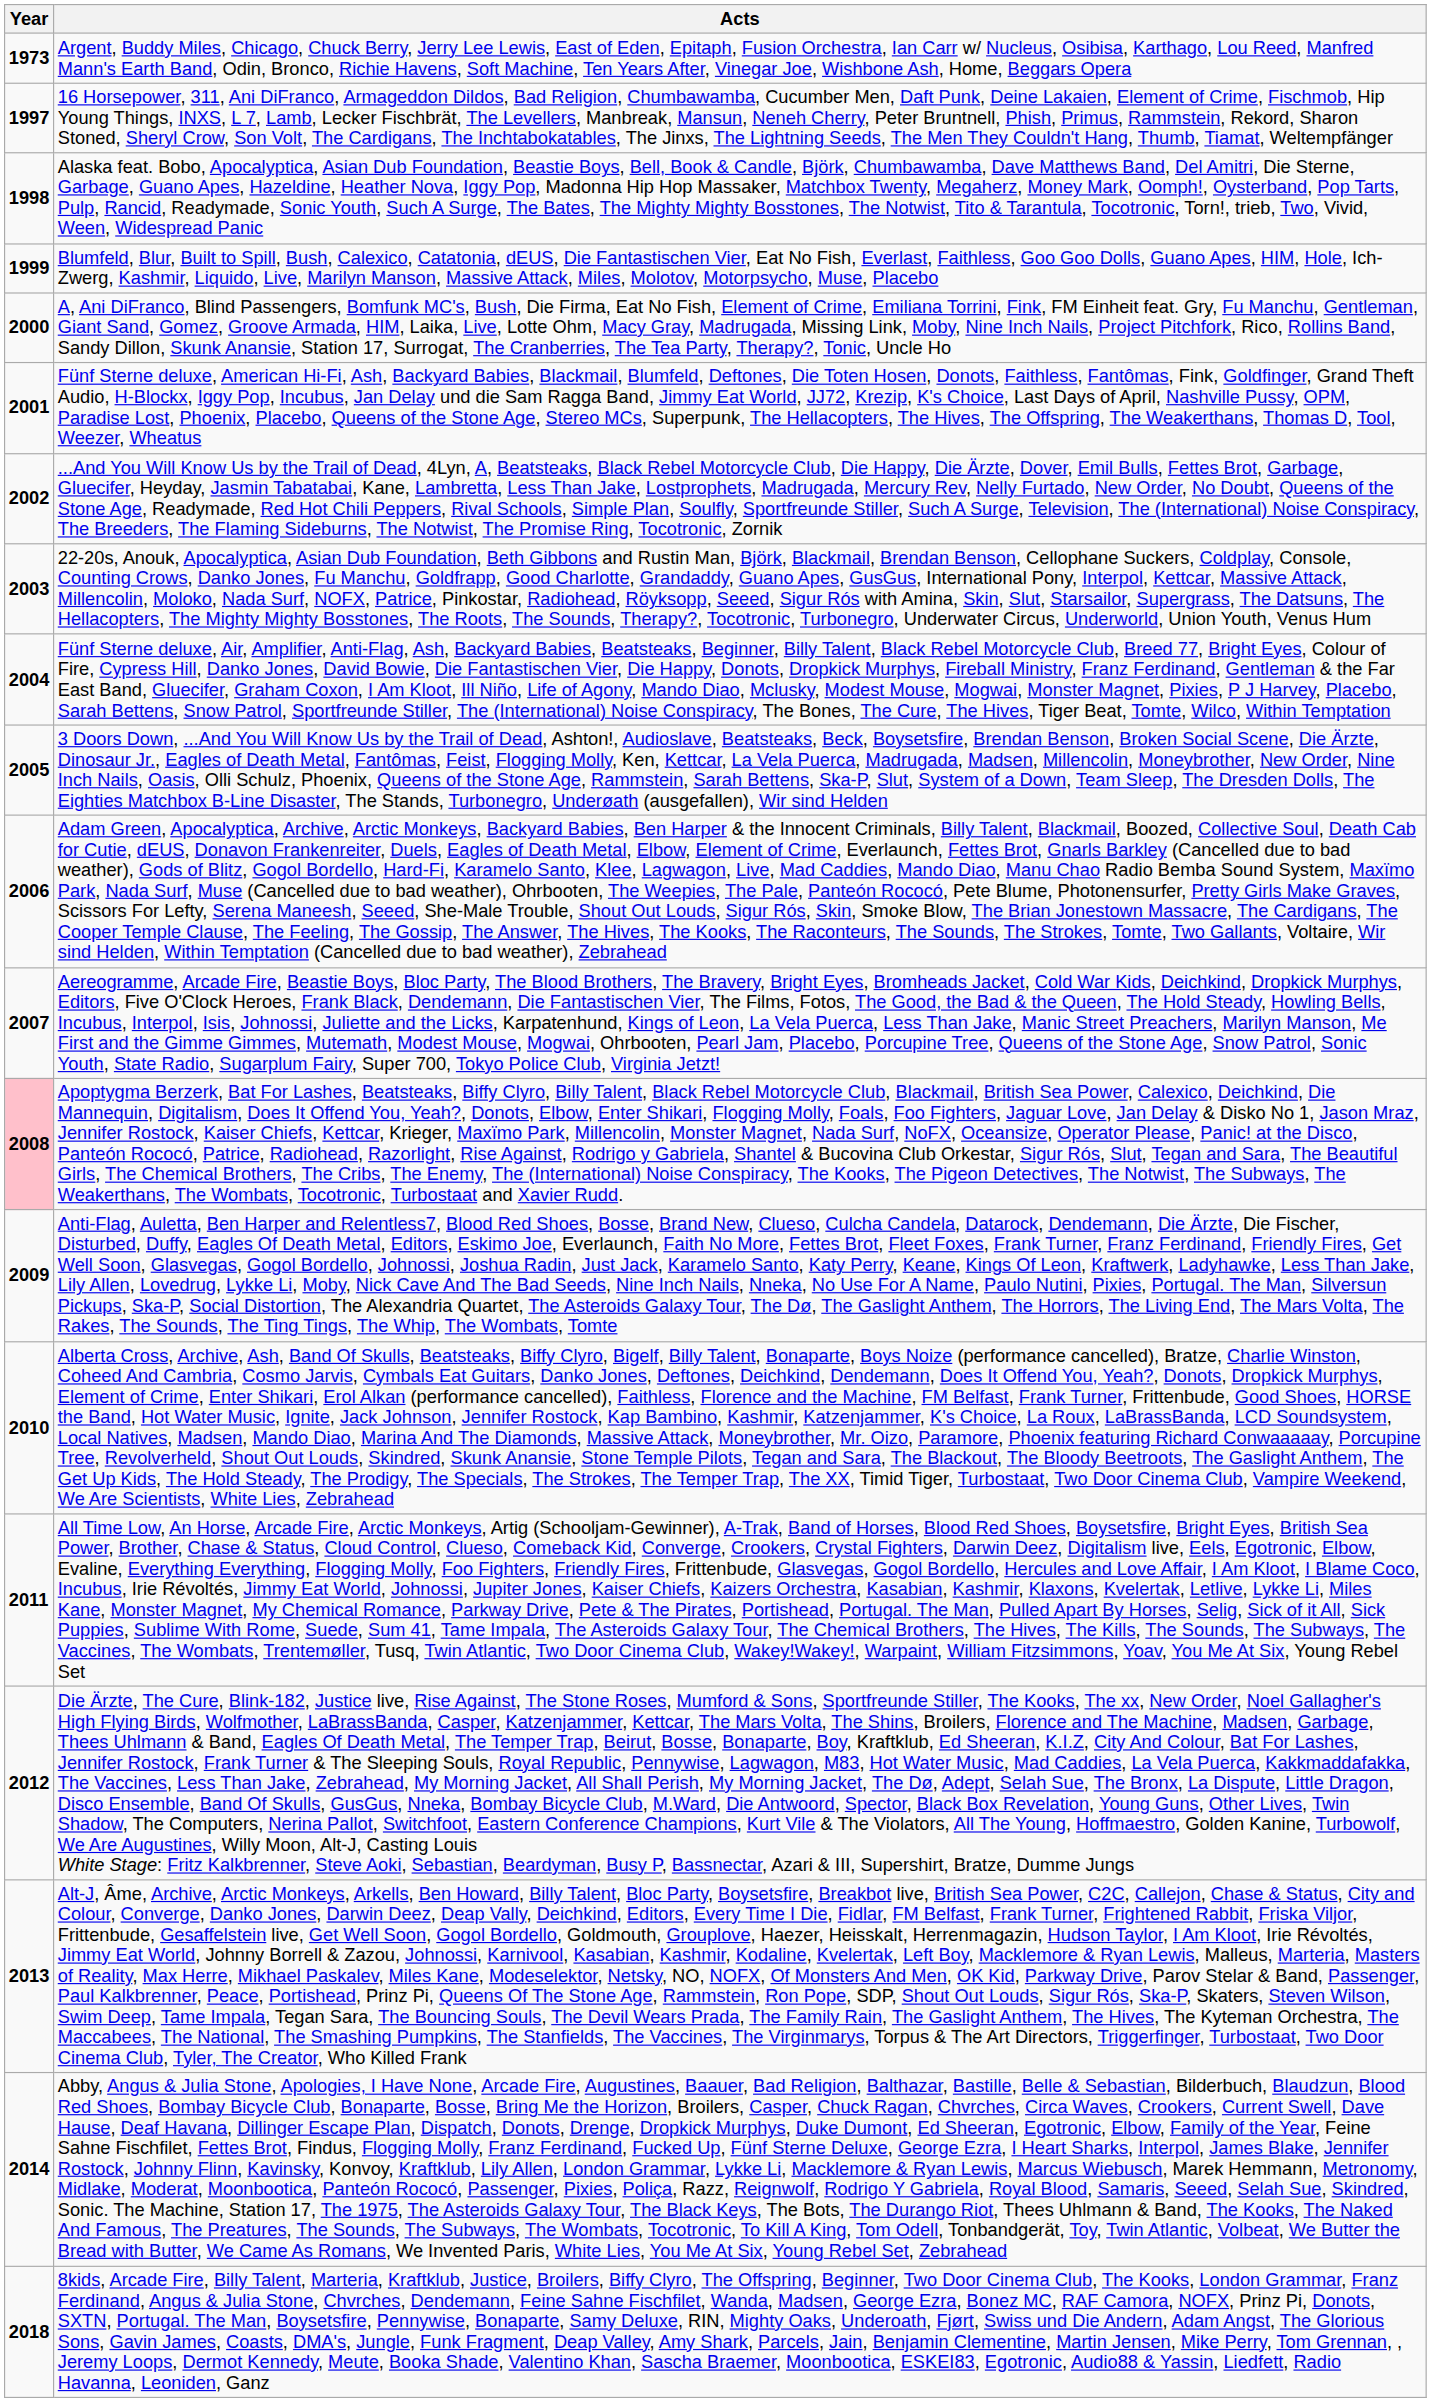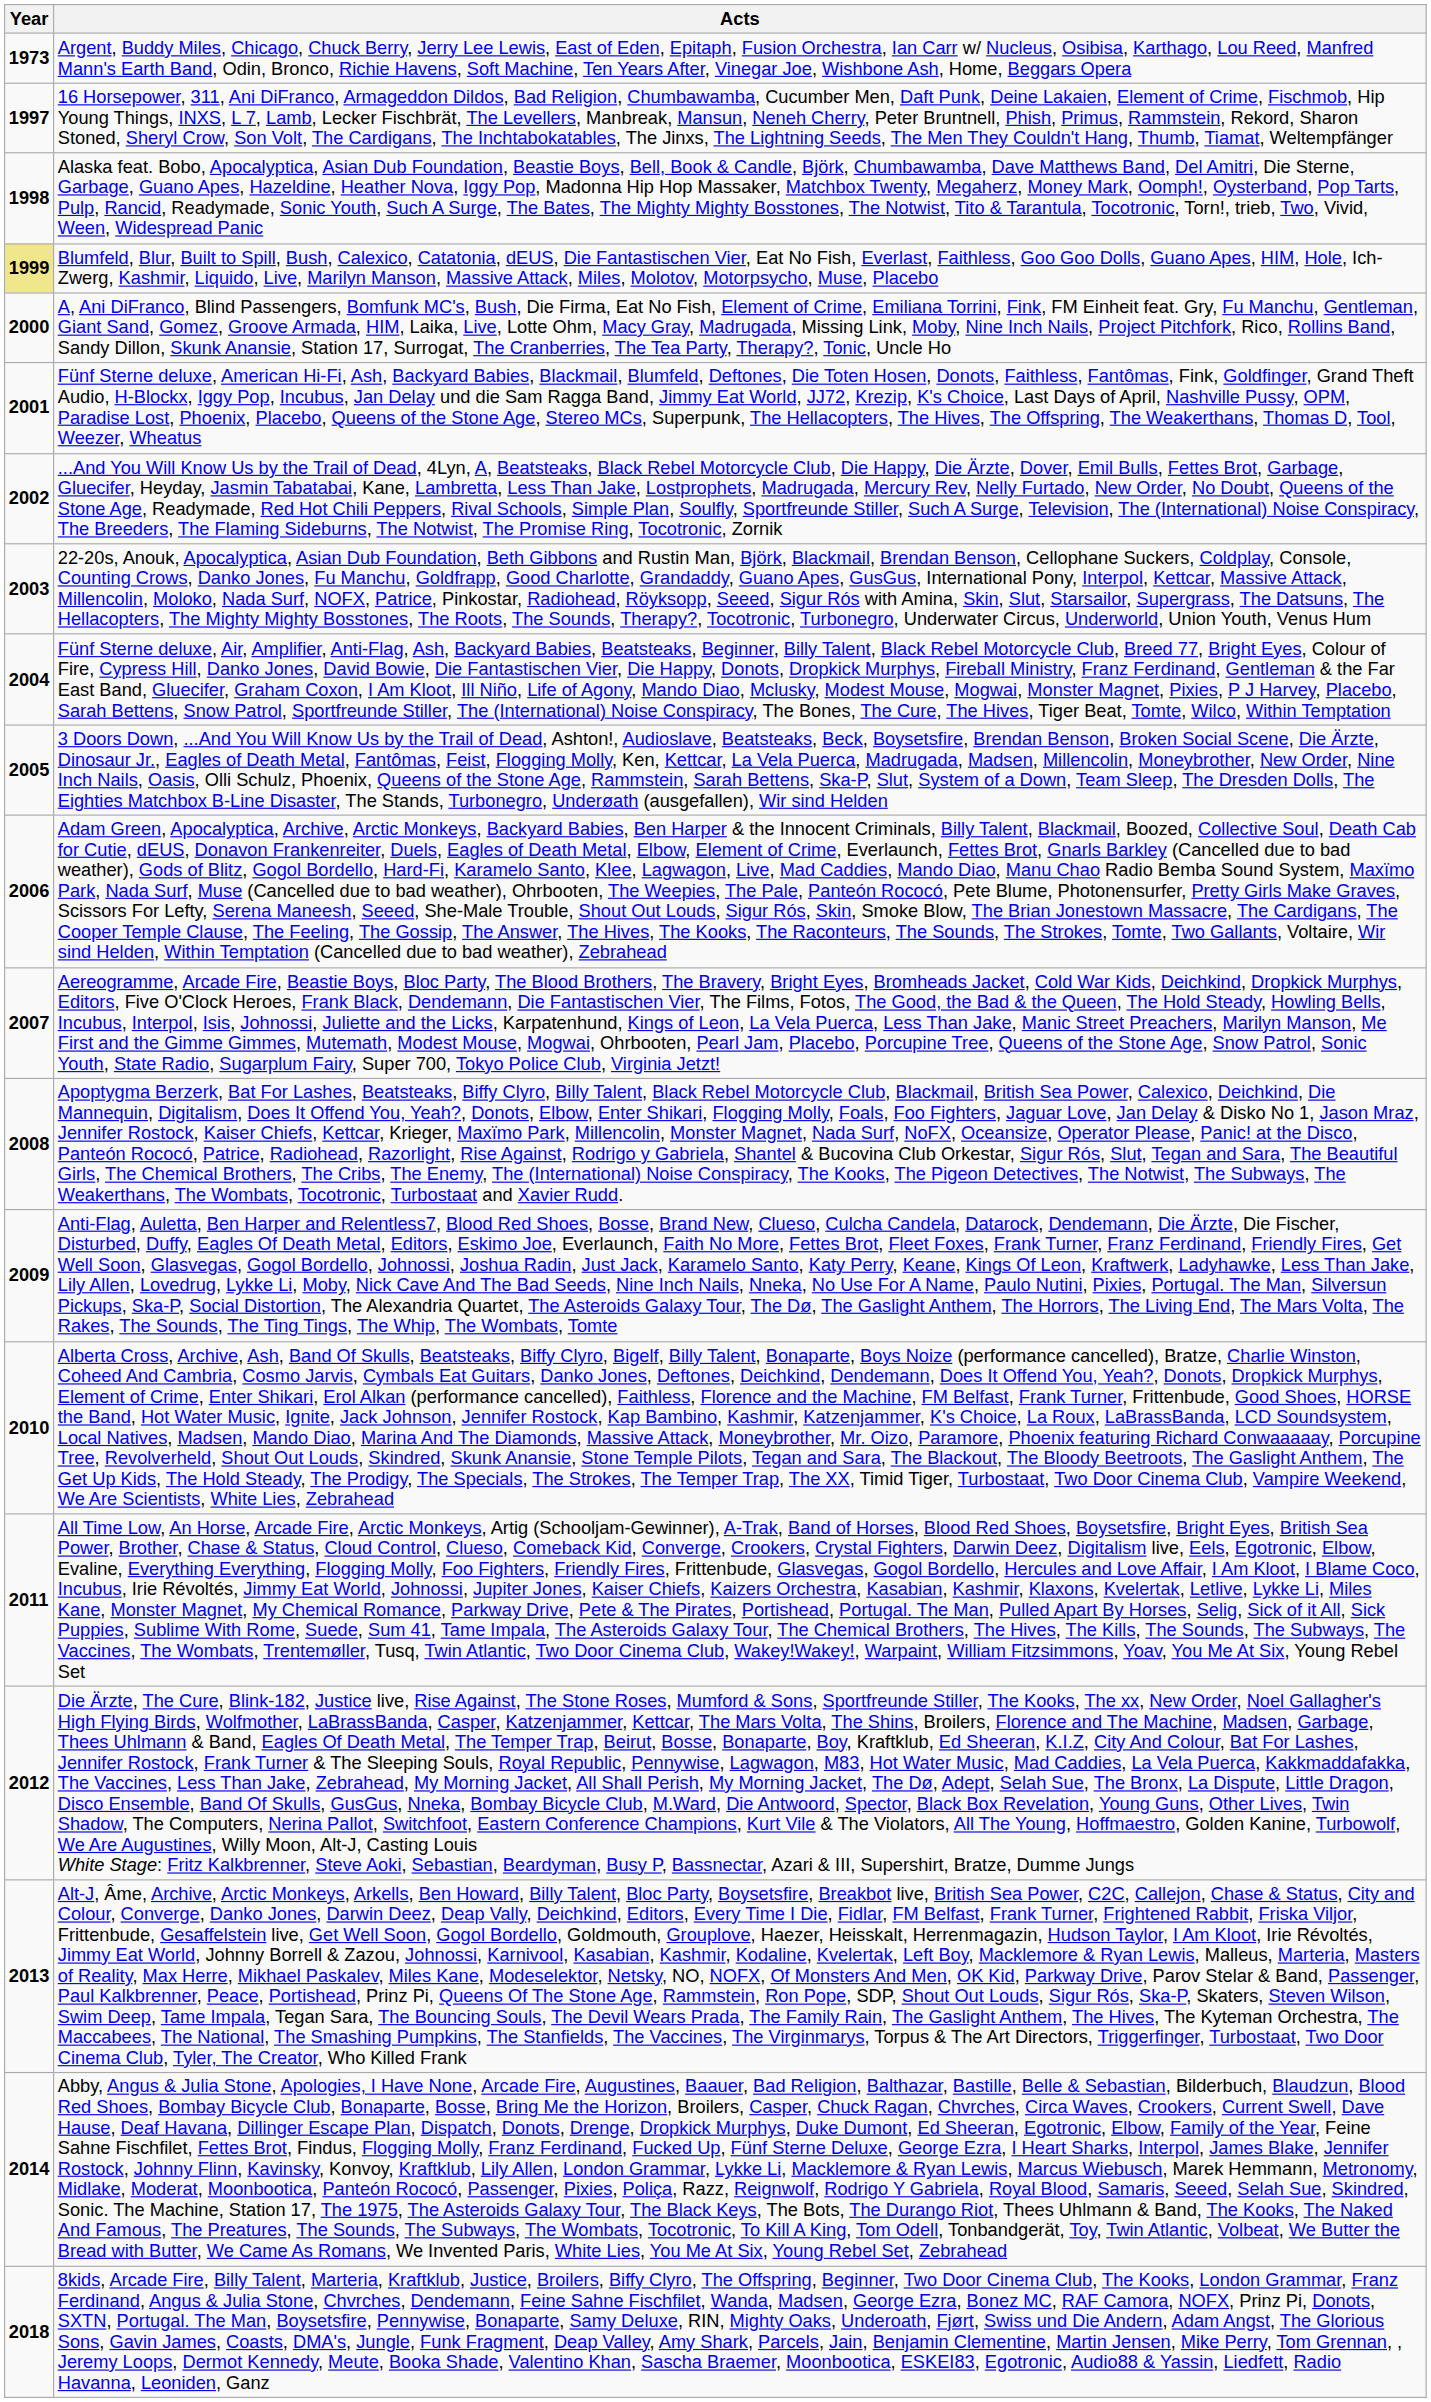(29, 268) no background -> (29, 268) khaki background
(29, 1144) pink background -> (29, 1144) no background
